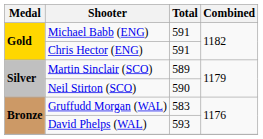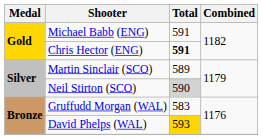(181, 50) normal -> (181, 50) bold
(181, 87) no background -> (181, 87) lightgrey background
(181, 124) no background -> (181, 124) gold background
